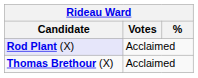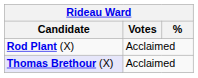(40, 47) lavender background -> (40, 47) no background
(60, 64) no background -> (60, 64) lavender background
